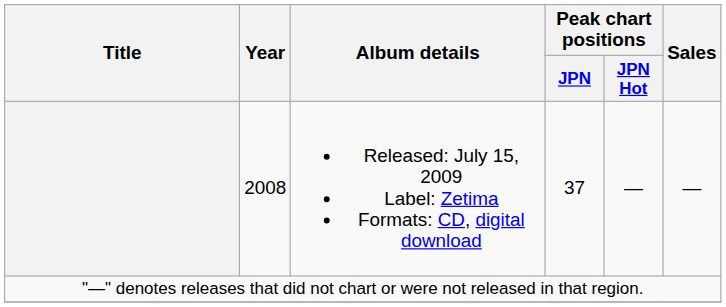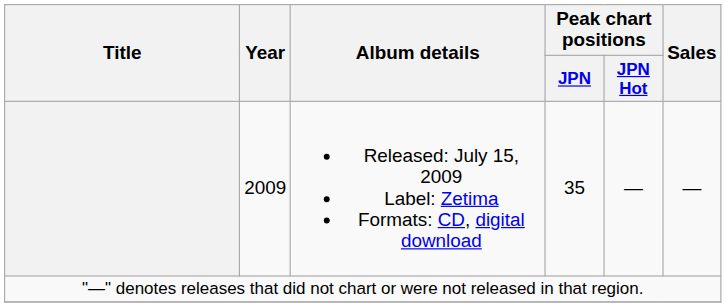(265, 188) 2008 -> (265, 188) 2009
(574, 188) 37 -> (574, 188) 35
